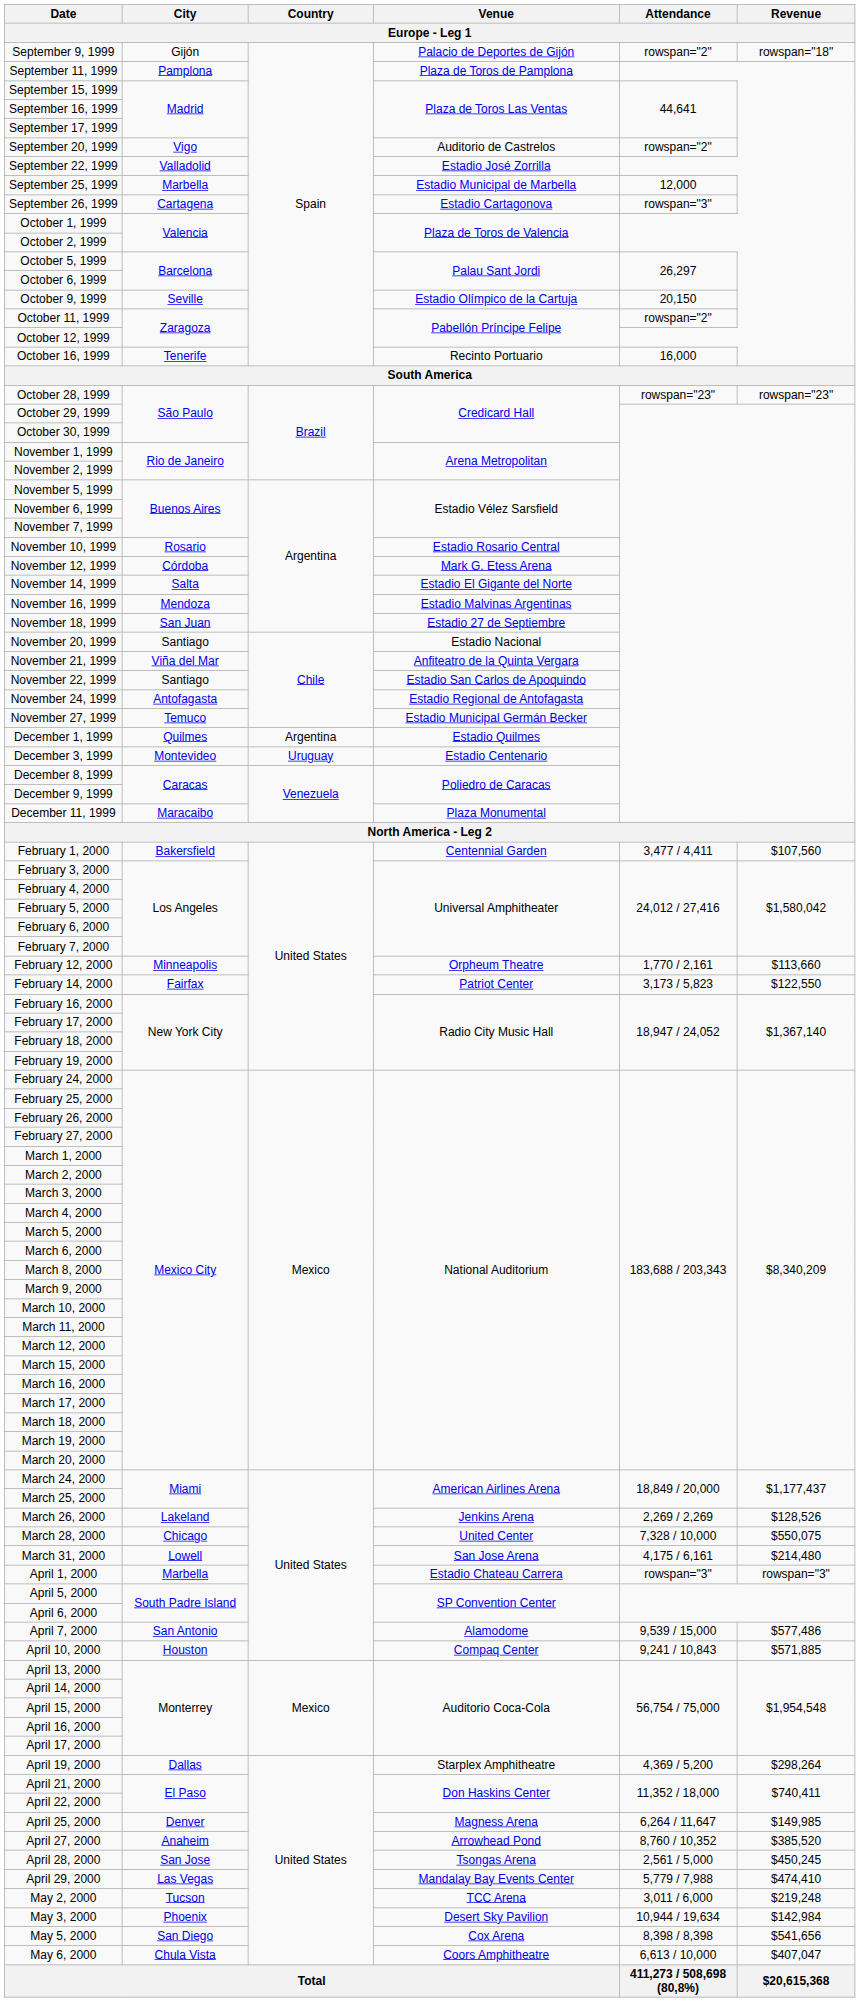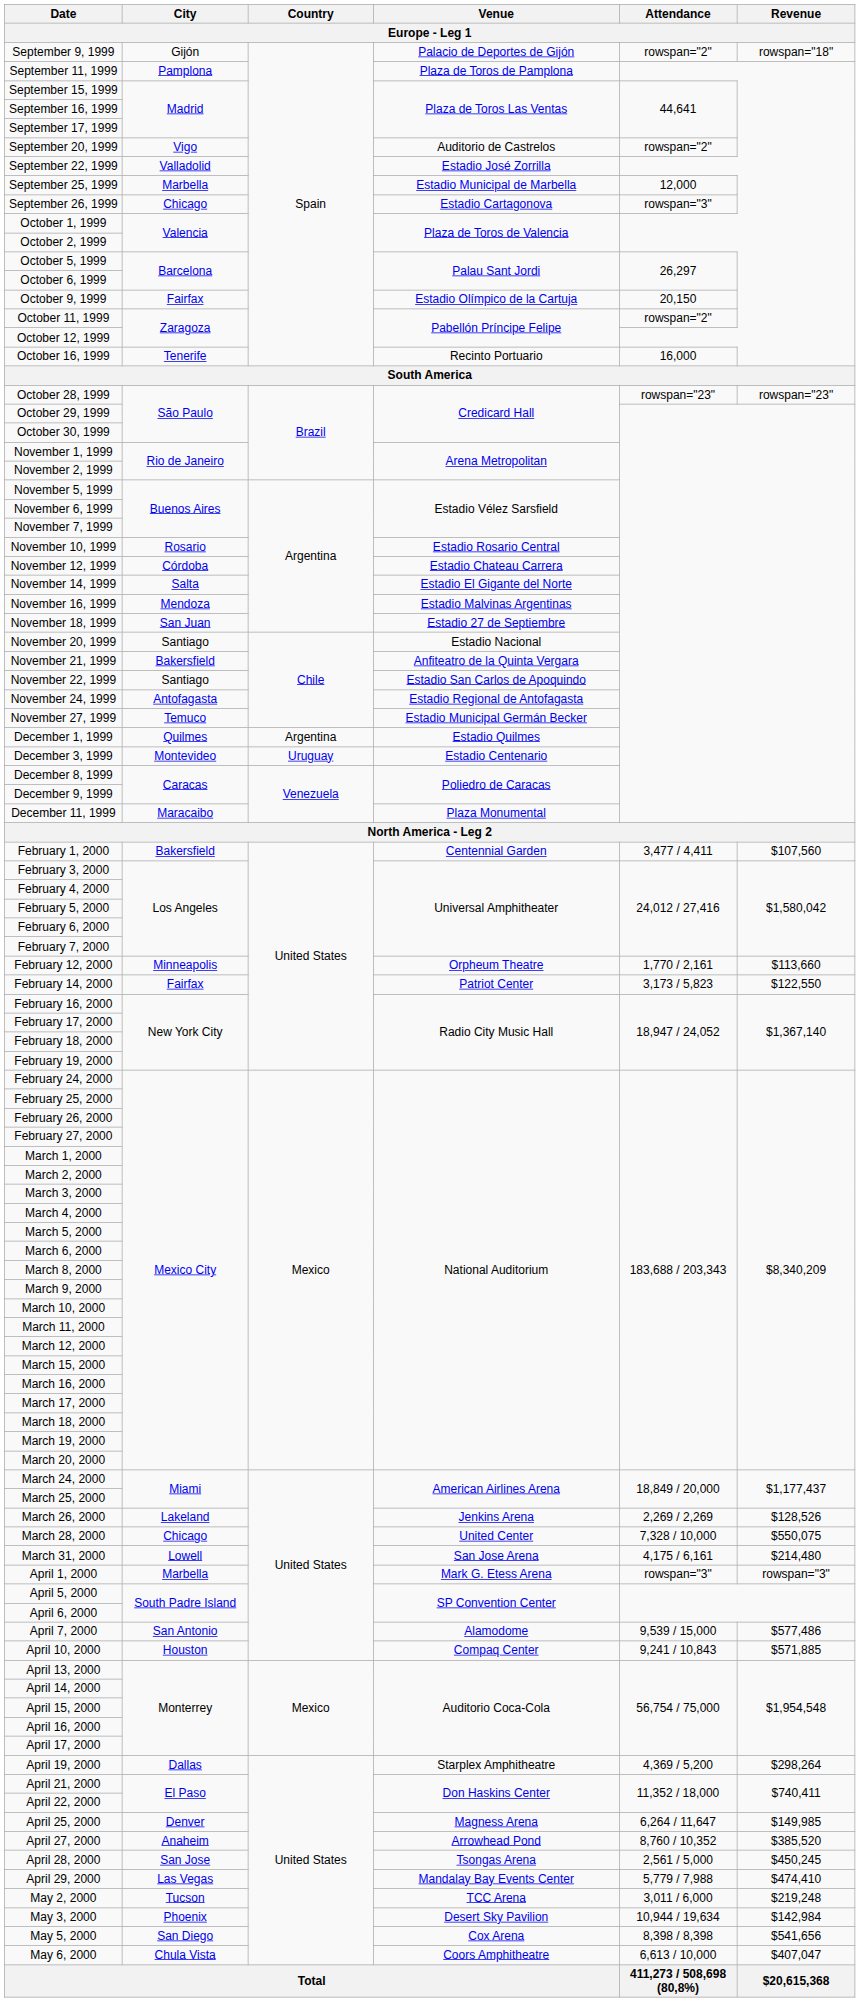(185, 204) Cartagena -> (185, 204) Chicago
(185, 299) Seville -> (185, 299) Fairfax
(496, 565) Mark G. Etess Arena -> (496, 565) Estadio Chateau Carrera
(185, 661) Viña del Mar -> (185, 661) Bakersfield
(496, 1574) Estadio Chateau Carrera -> (496, 1574) Mark G. Etess Arena
